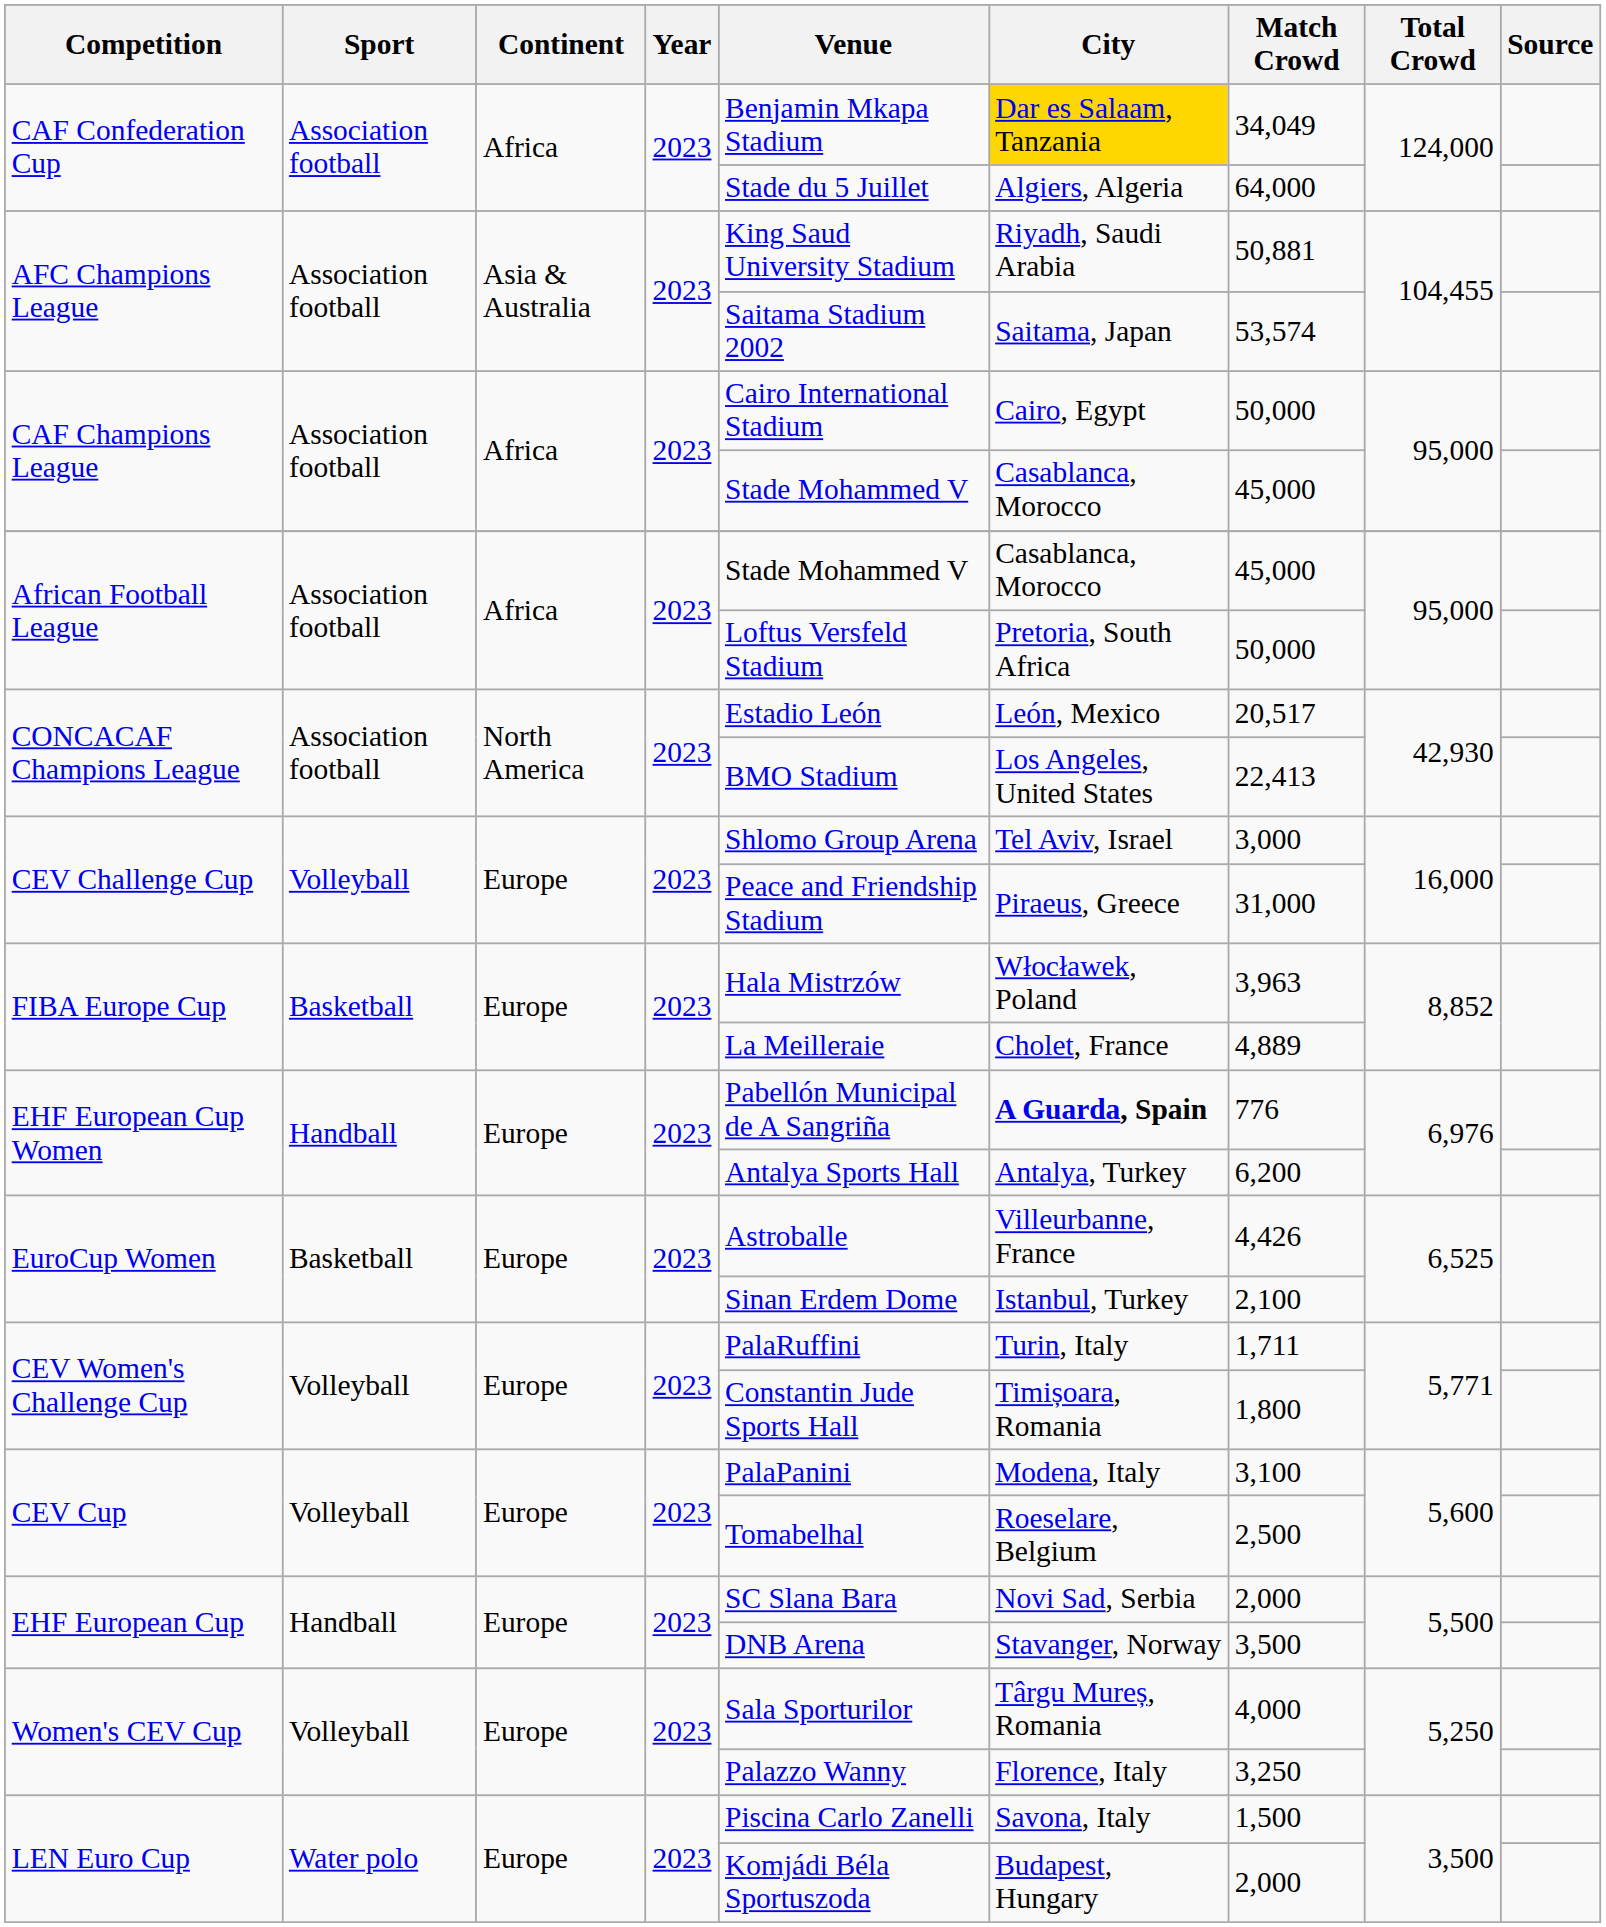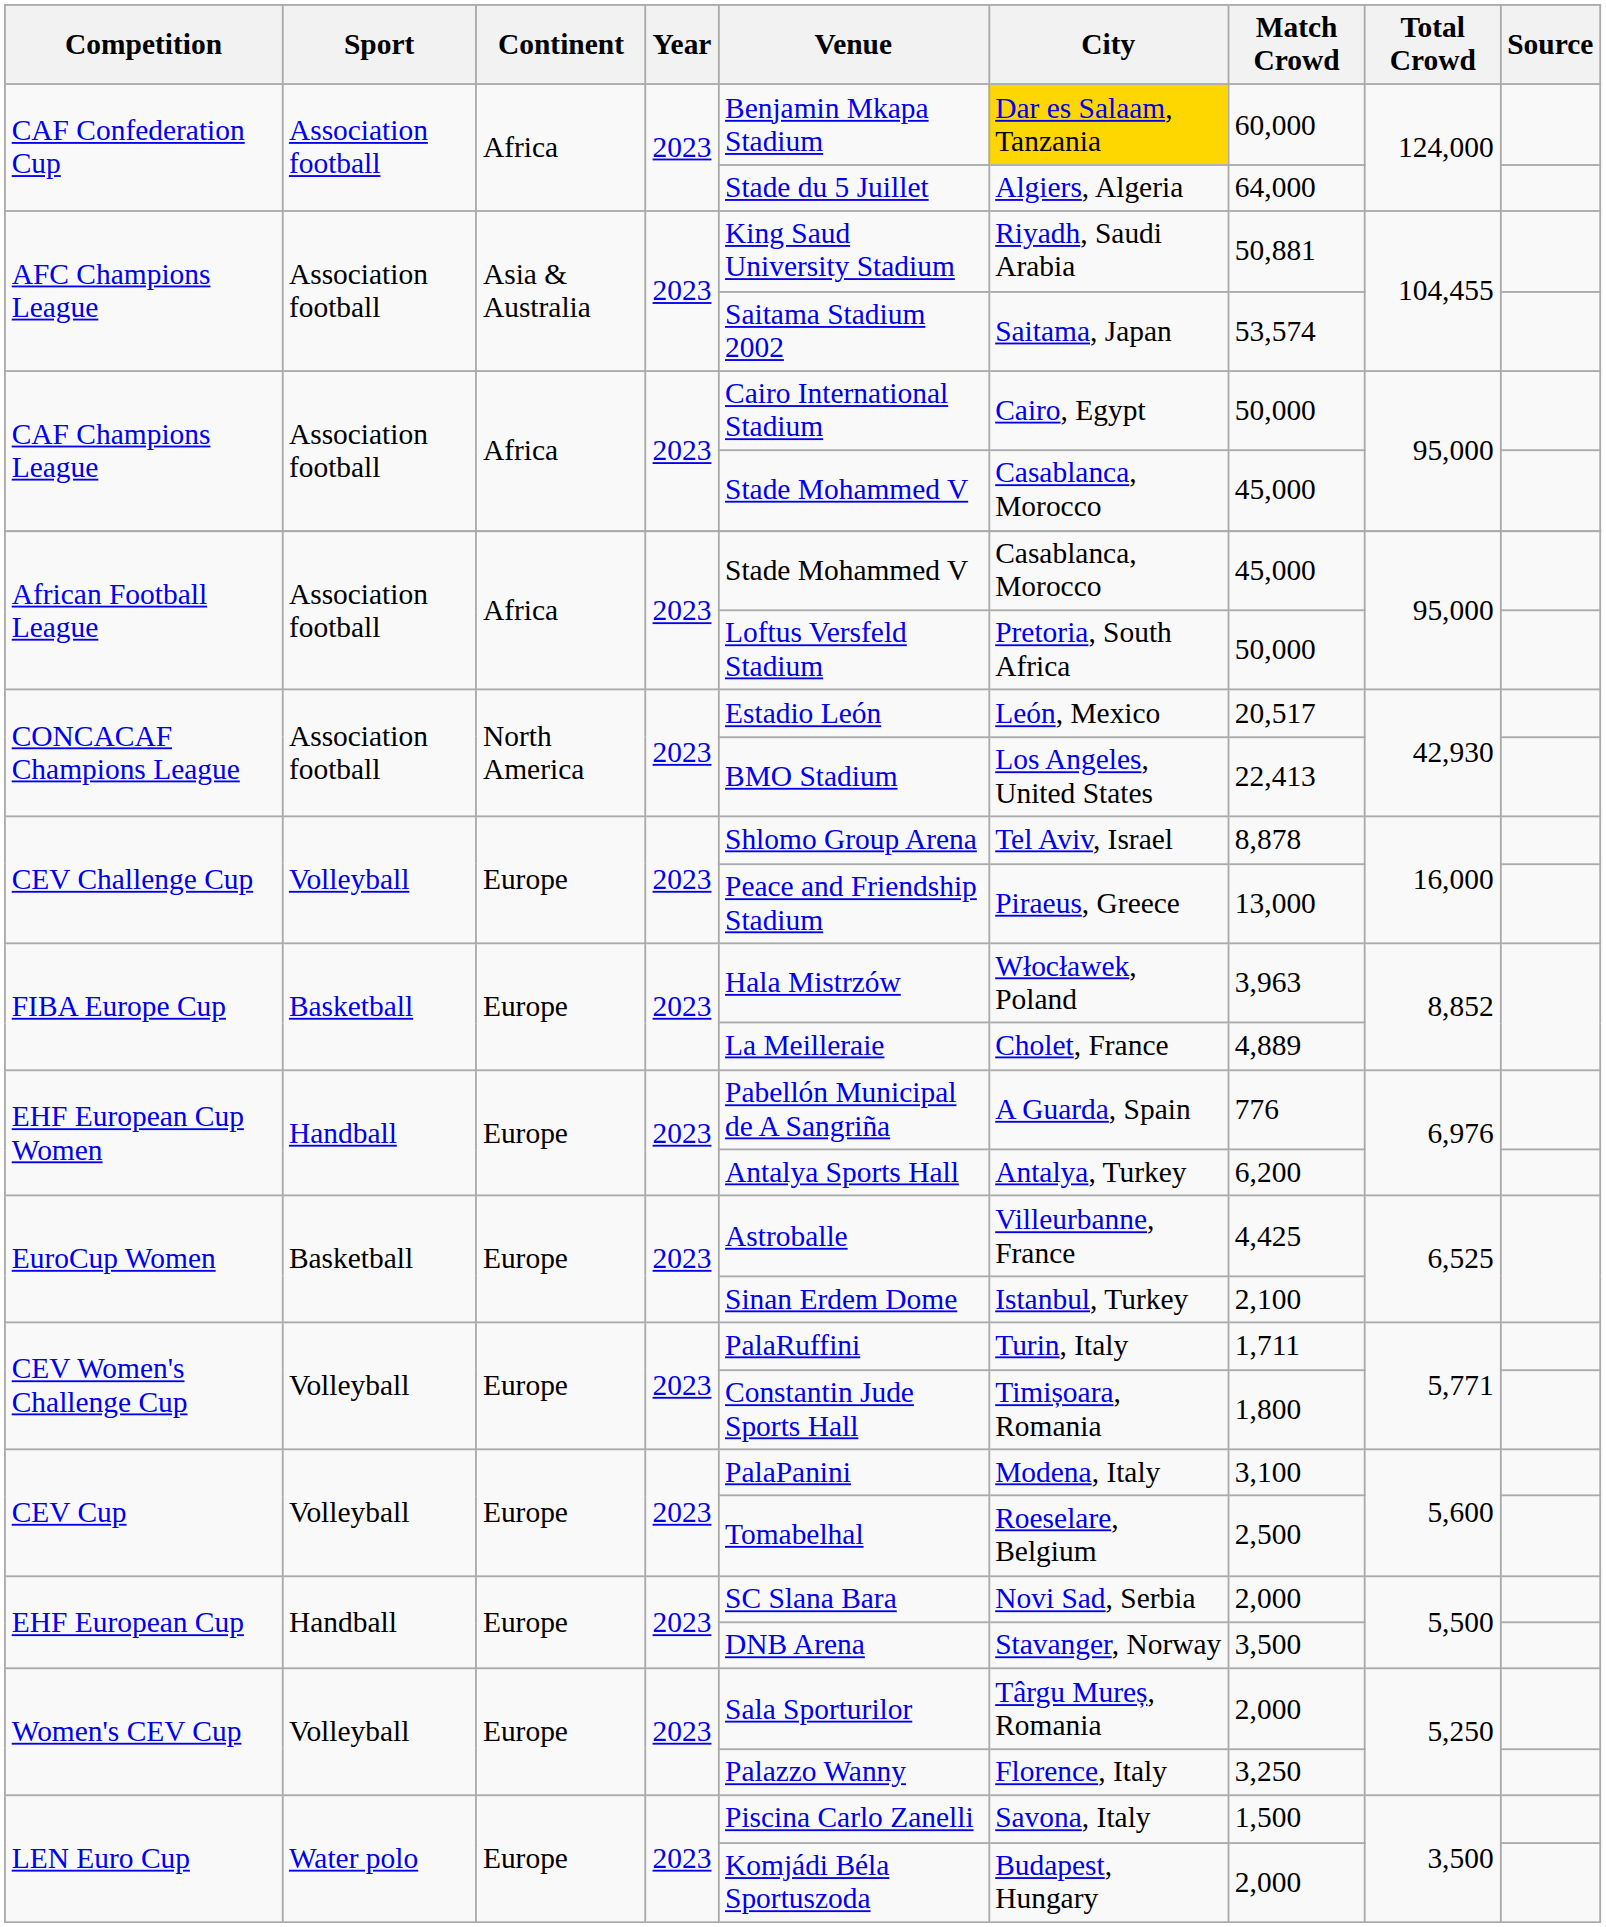(1275, 124) 34,049 -> (1275, 124) 60,000
(1268, 839) 3,000 -> (1268, 839) 8,878
(1275, 902) 31,000 -> (1275, 902) 13,000
(1101, 1109) bold -> (1093, 1109) normal
(1268, 1235) 4,426 -> (1268, 1235) 4,425
(1268, 1708) 4,000 -> (1268, 1708) 2,000
